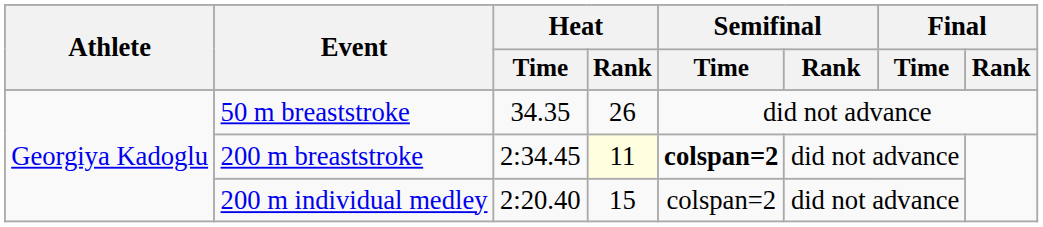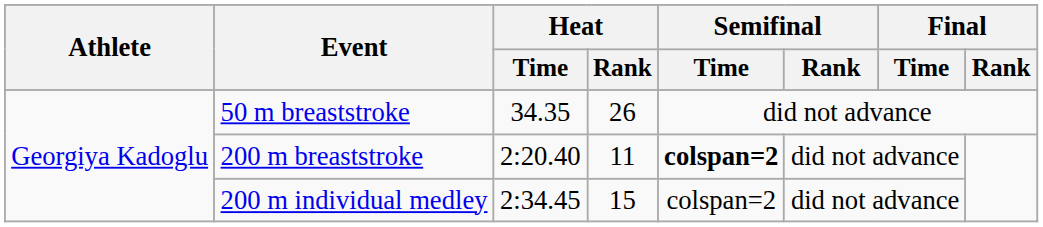(540, 156) 2:34.45 -> (540, 156) 2:20.40
(622, 156) lightyellow background -> (622, 156) no background
(540, 200) 2:20.40 -> (540, 200) 2:34.45
